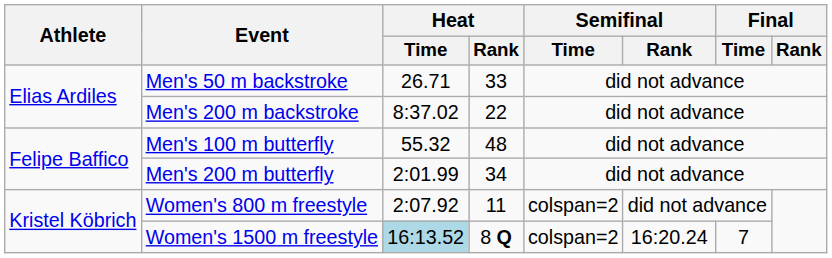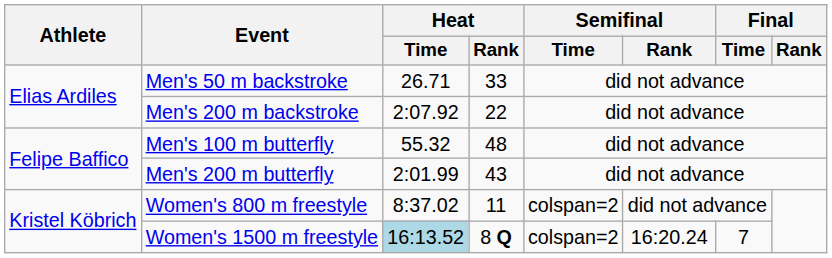(426, 112) 8:37.02 -> (426, 112) 2:07.92
(496, 175) 34 -> (496, 175) 43
(426, 206) 2:07.92 -> (426, 206) 8:37.02
